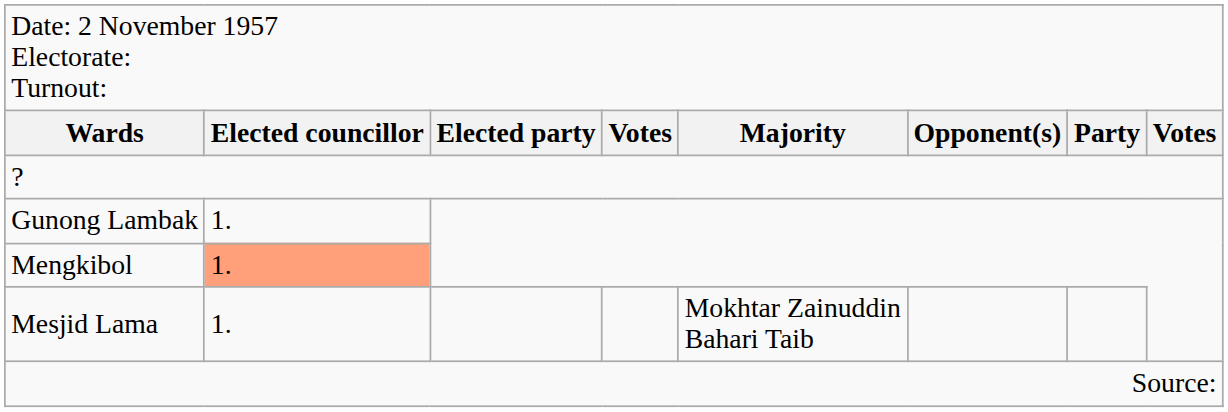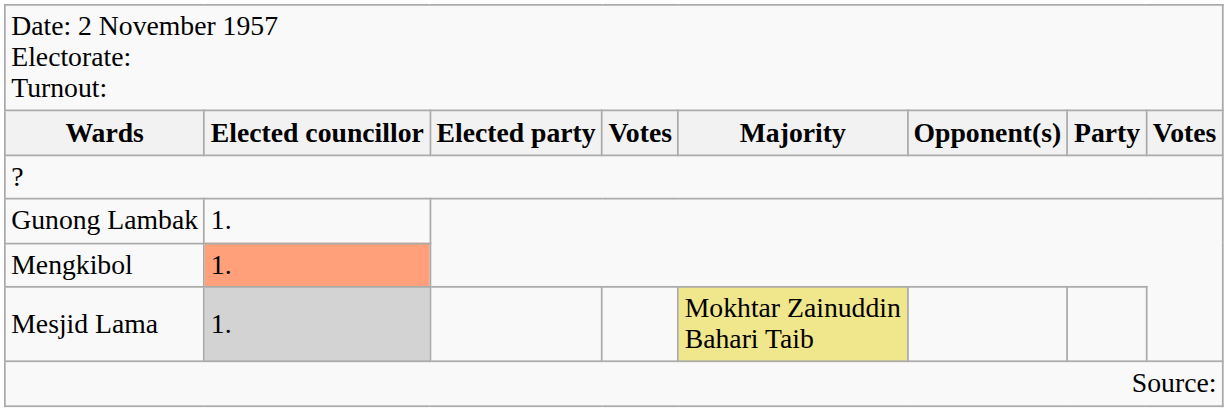(221, 323) no background -> (221, 323) lightgrey background
(793, 323) no background -> (793, 323) khaki background
